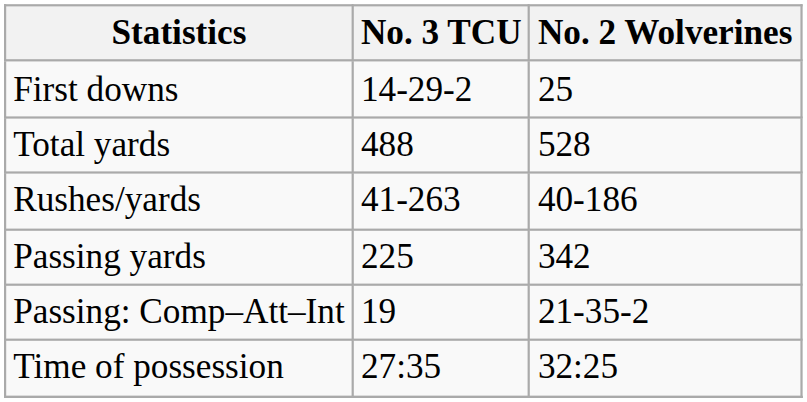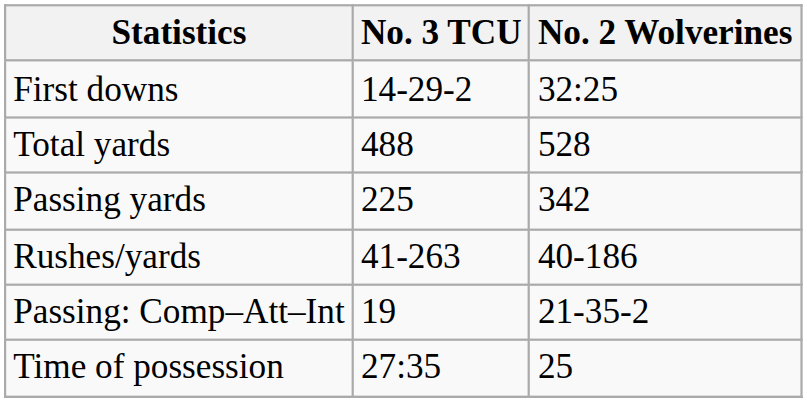(555, 88) 25 -> (578, 88) 32:25
rows swapped: (107, 200) <-> (110, 255)
(578, 367) 32:25 -> (555, 367) 25
